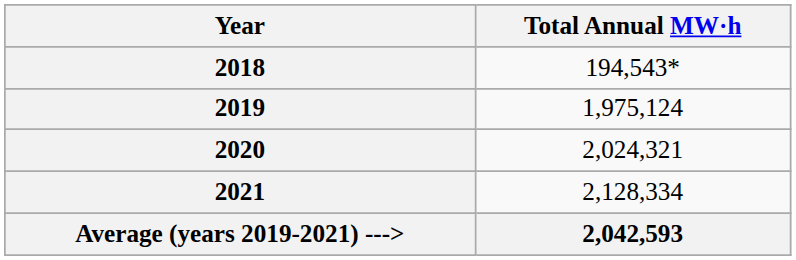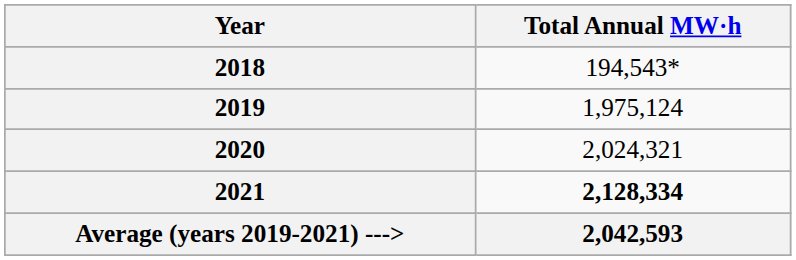(633, 191) normal -> (633, 191) bold
